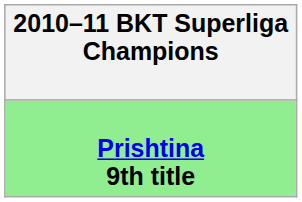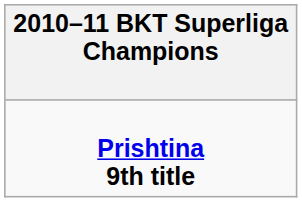(151, 162) lightgreen background -> (151, 162) no background
